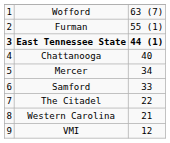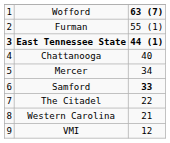(147, 12) normal -> (147, 12) bold
(147, 86) normal -> (147, 86) bold
